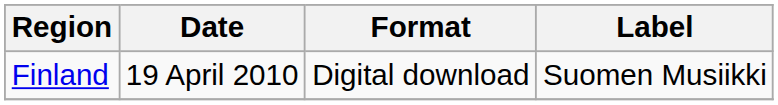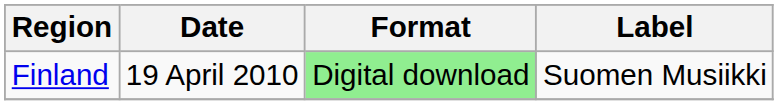(421, 74) no background -> (421, 74) lightgreen background
